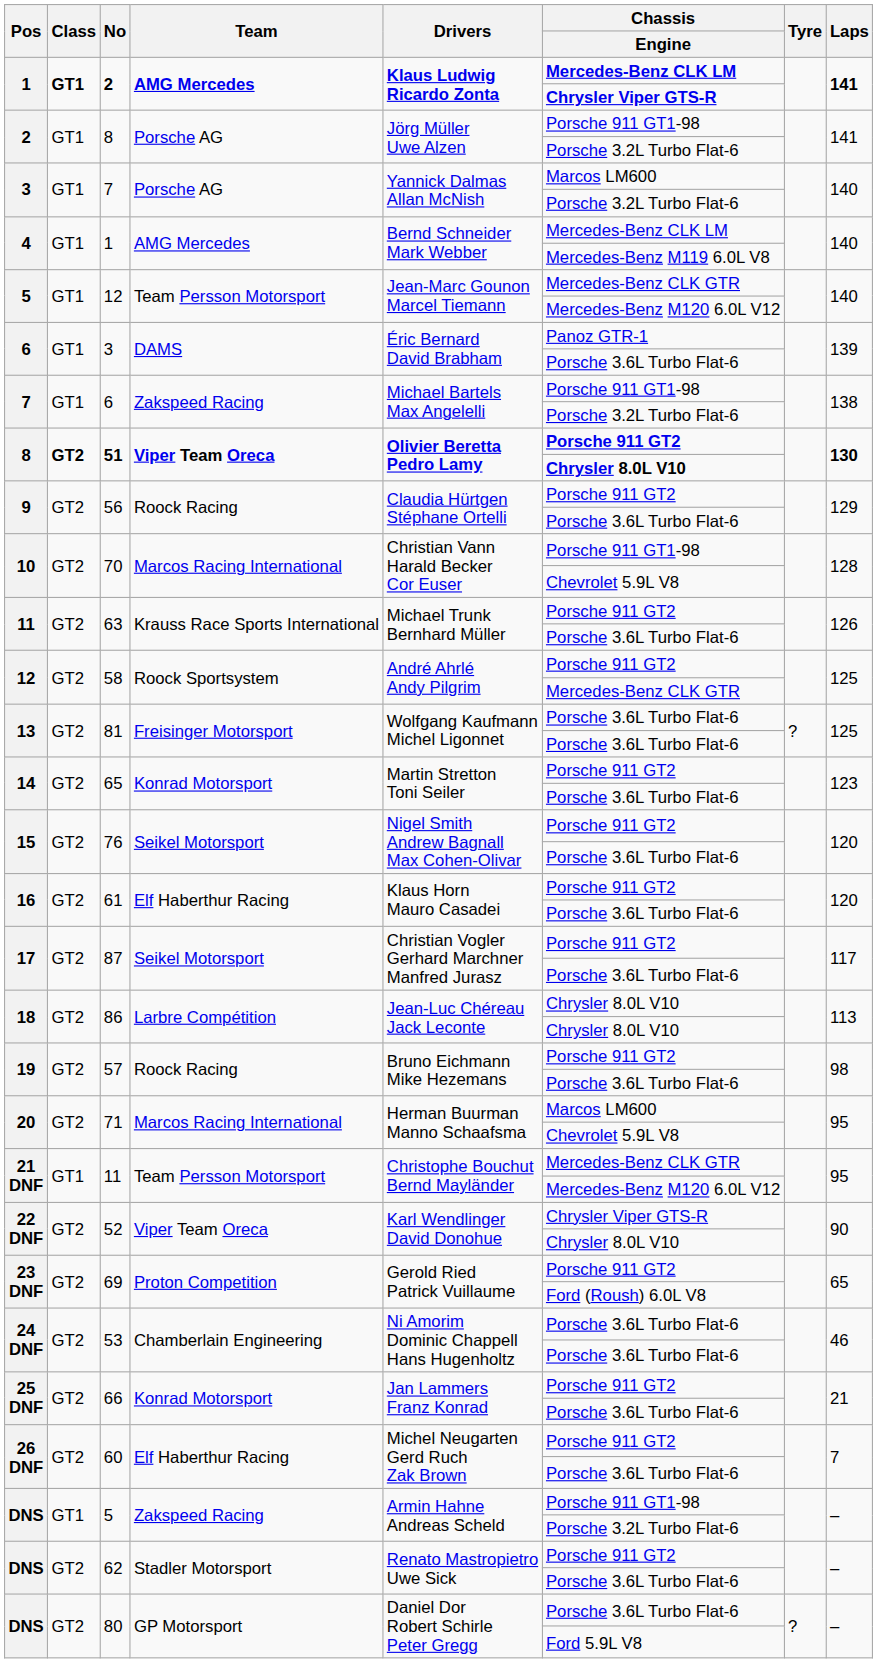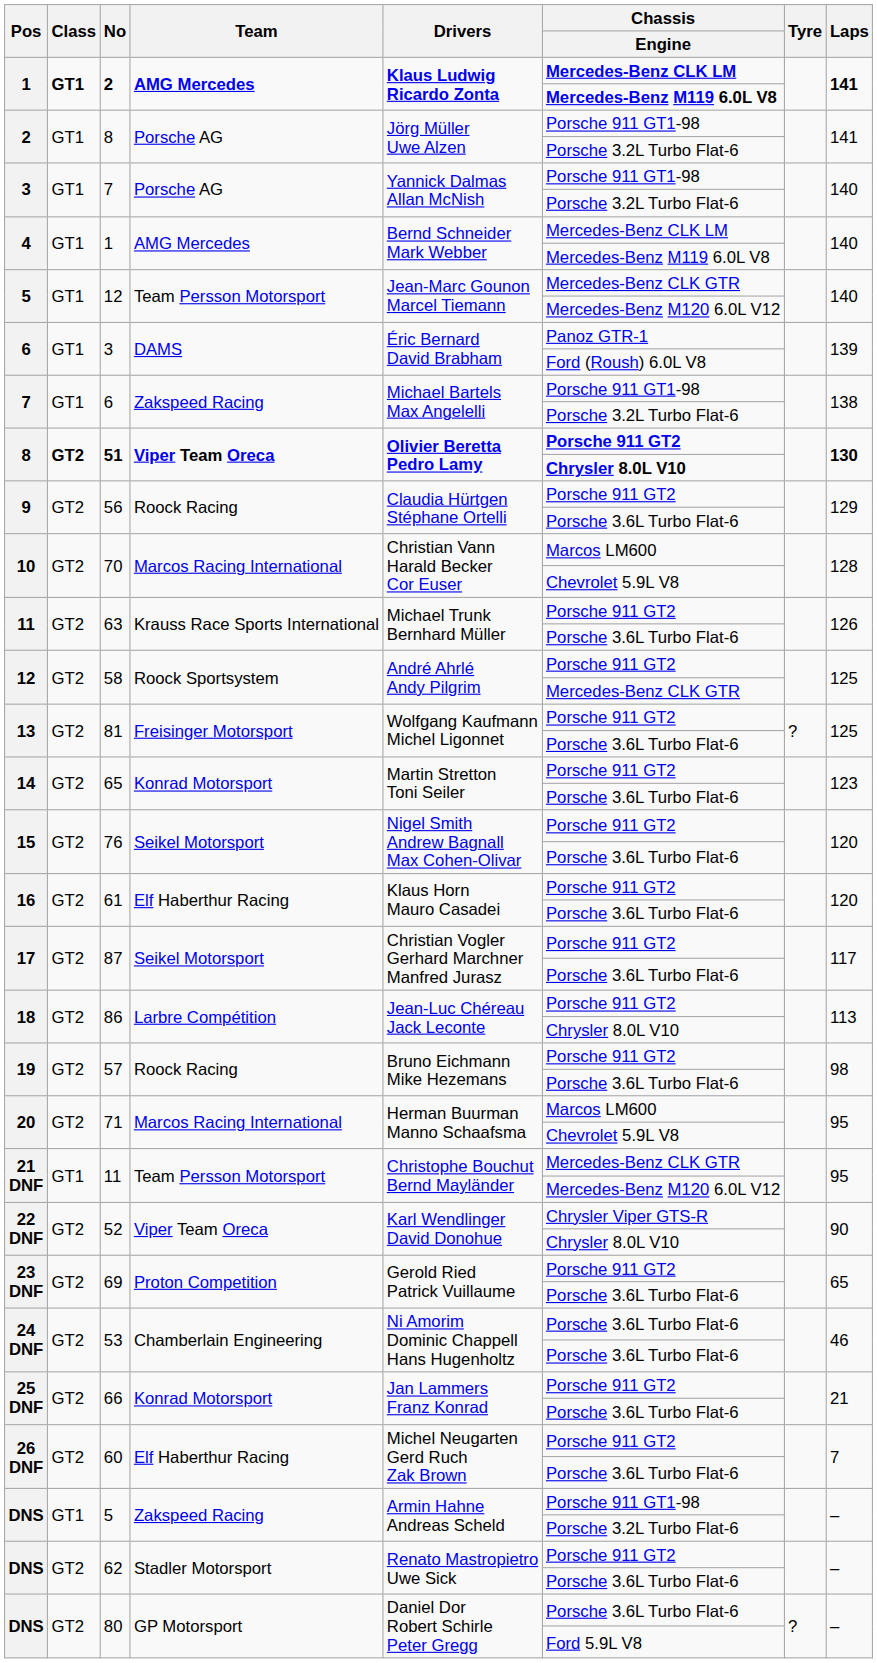(631, 97) Chrysler Viper GTS-R -> (661, 97) Mercedes-Benz M119 6.0L V8
(601, 177) Marcos LM600 -> (623, 177) Porsche 911 GT1-98
(642, 362) Porsche 3.6L Turbo Flat-6 -> (626, 362) Ford (Roush) 6.0L V8
(623, 550) Porsche 911 GT1-98 -> (601, 550) Marcos LM600
(642, 717) Porsche 3.6L Turbo Flat-6 -> (611, 717) Porsche 911 GT2
(613, 1004) Chrysler 8.0L V10 -> (611, 1004) Porsche 911 GT2
(626, 1295) Ford (Roush) 6.0L V8 -> (642, 1295) Porsche 3.6L Turbo Flat-6
